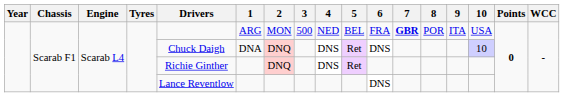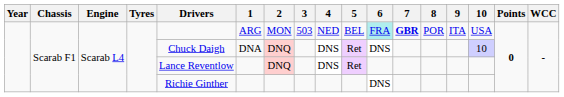(304, 31) 500 -> (304, 31) 503
(380, 31) no background -> (380, 31) paleturquoise background
(196, 66) Richie Ginther -> (196, 66) Lance Reventlow
(196, 83) Lance Reventlow -> (196, 83) Richie Ginther
